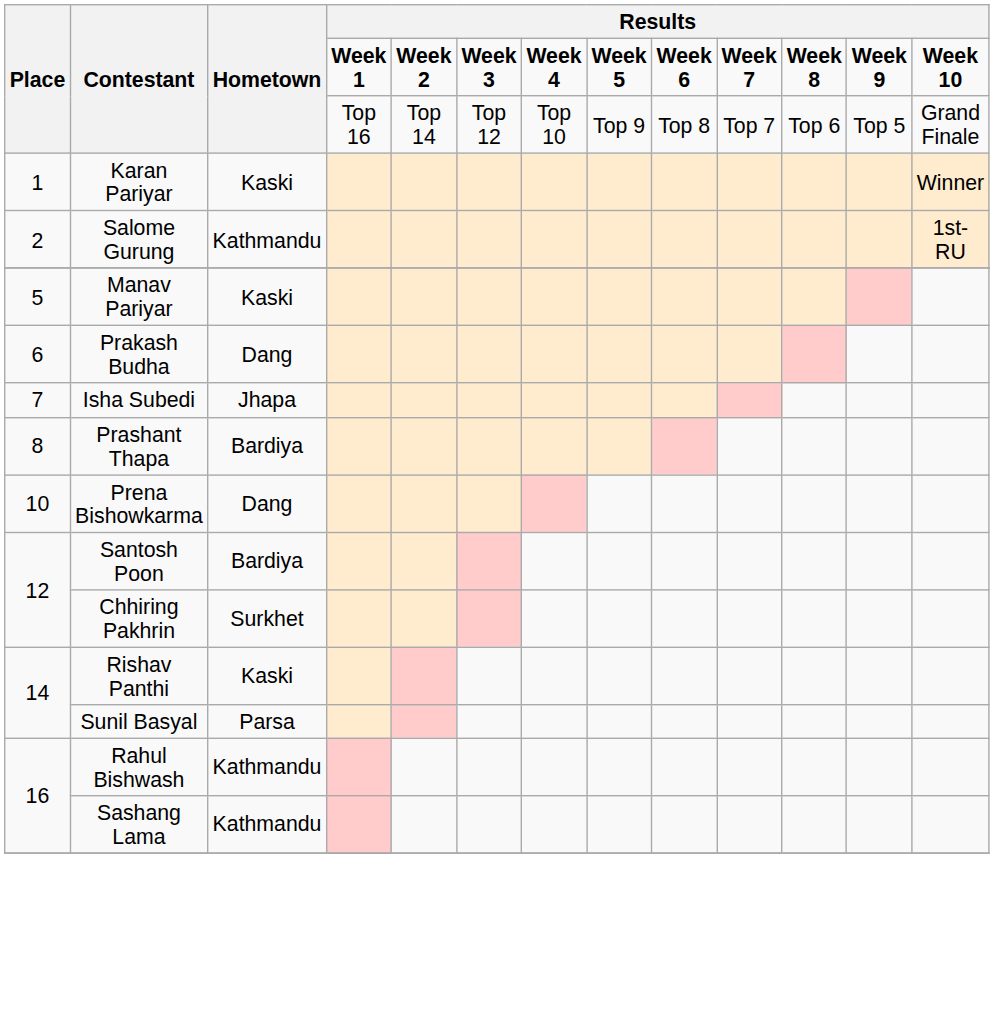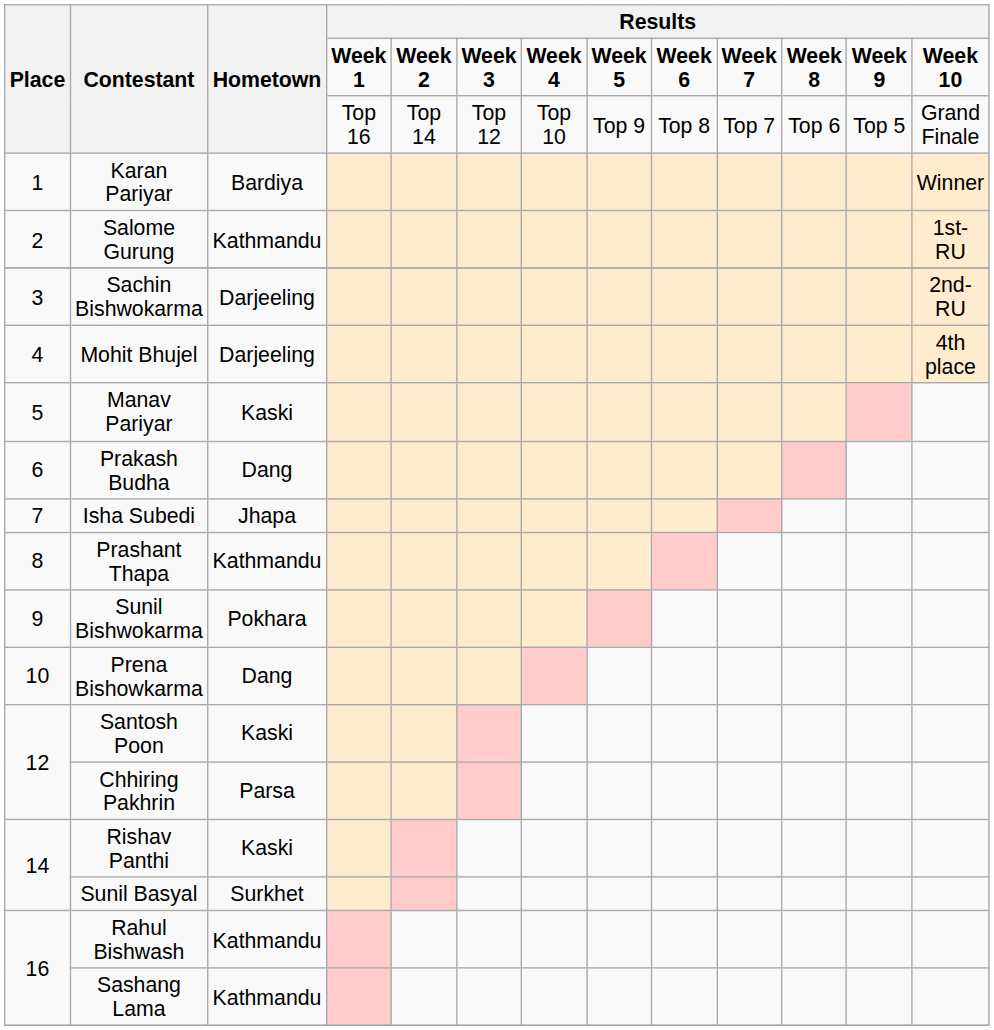(267, 182) Kaski -> (267, 182) Bardiya
+ row: (139, 297)
+ row: (139, 355)
(267, 446) Bardiya -> (267, 561) Kathmandu
+ row: (139, 618)
(267, 561) Bardiya -> (267, 733) Kaski
(267, 618) Surkhet -> (267, 791) Parsa
(267, 721) Parsa -> (267, 894) Surkhet
